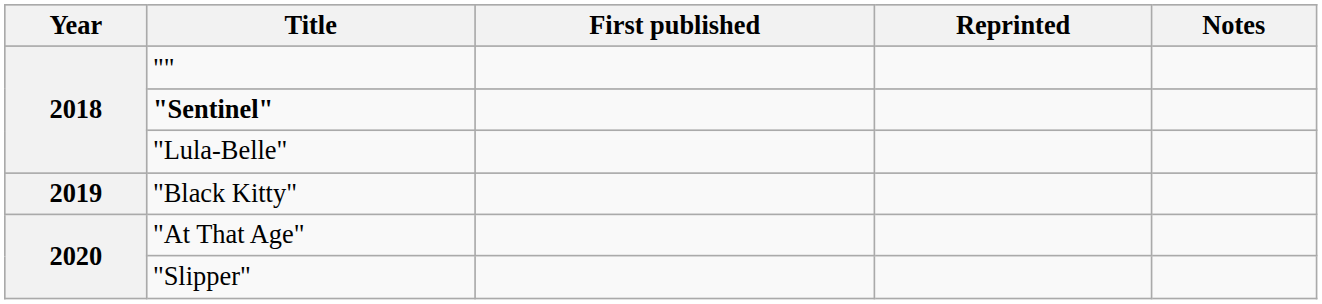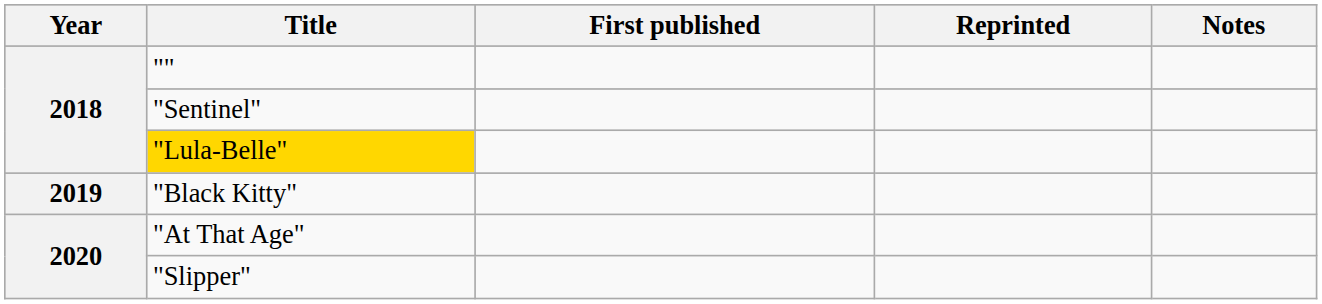(213, 109) bold -> (207, 109) normal
(220, 151) no background -> (220, 151) gold background
